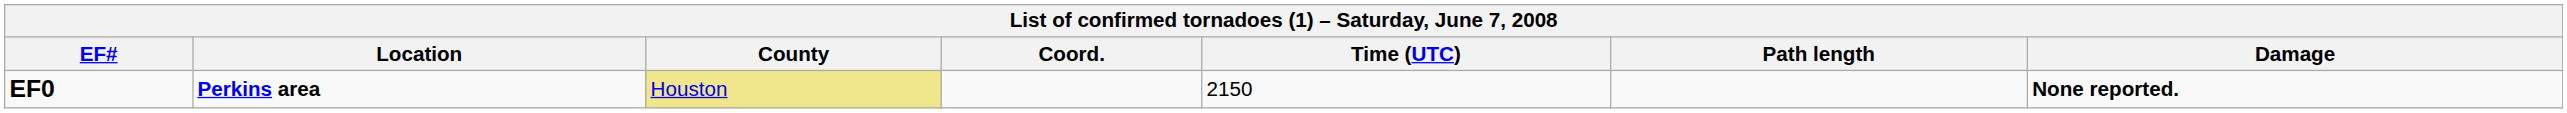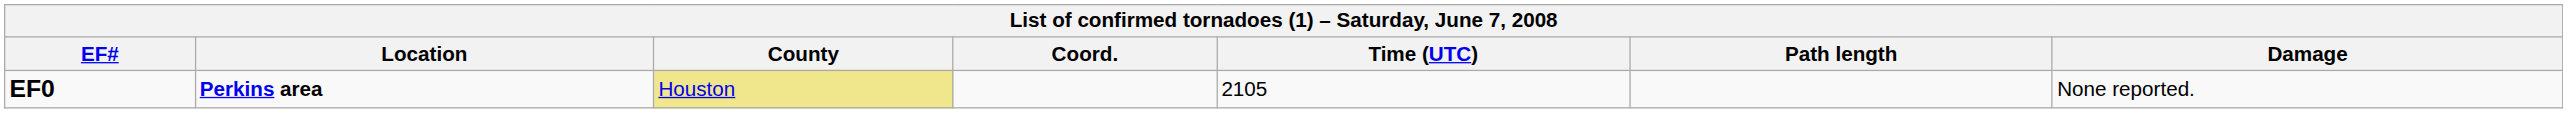(1230, 88) 2150 -> (1244, 88) 2105
(2106, 88) bold -> (2126, 88) normal
